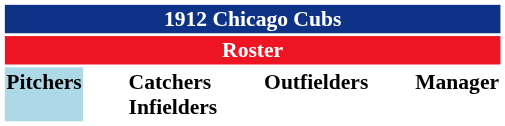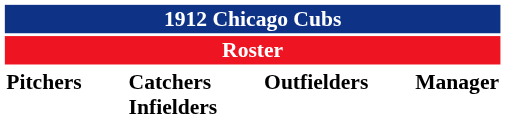(44, 81) lightblue background -> (44, 81) no background
